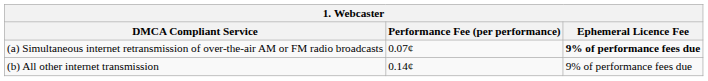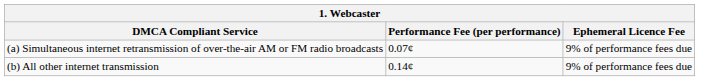(633, 48) bold -> (629, 48) normal
